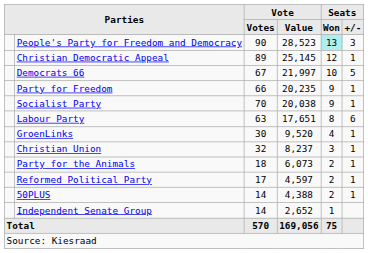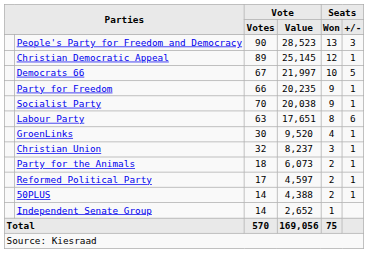(332, 42) paleturquoise background -> (332, 42) no background
